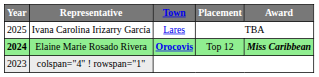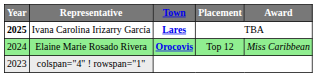(17, 30) normal -> (17, 30) bold
(174, 30) normal -> (174, 30) bold
(17, 47) bold -> (17, 47) normal
(279, 47) bold -> (278, 47) normal
